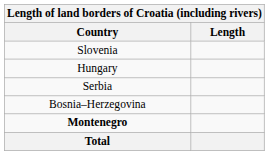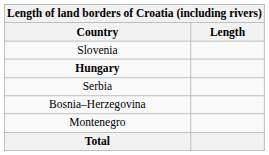(97, 68) normal -> (97, 68) bold
(97, 123) bold -> (97, 123) normal
